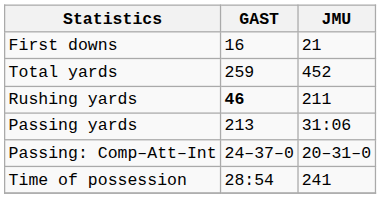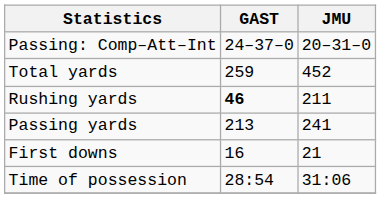rows swapped: (63, 46) <-> (113, 153)
(326, 126) 31:06 -> (317, 126) 241
(317, 180) 241 -> (326, 180) 31:06
